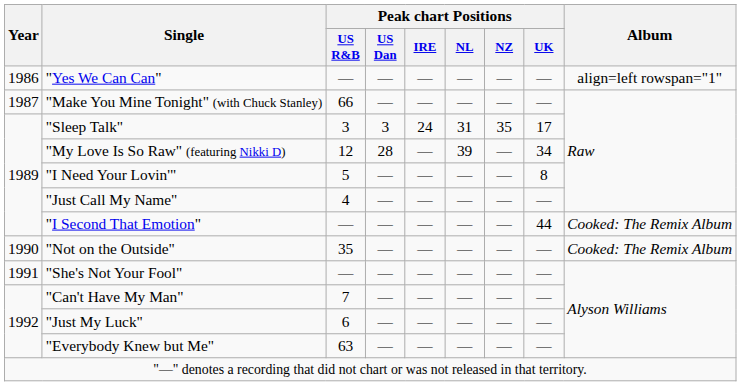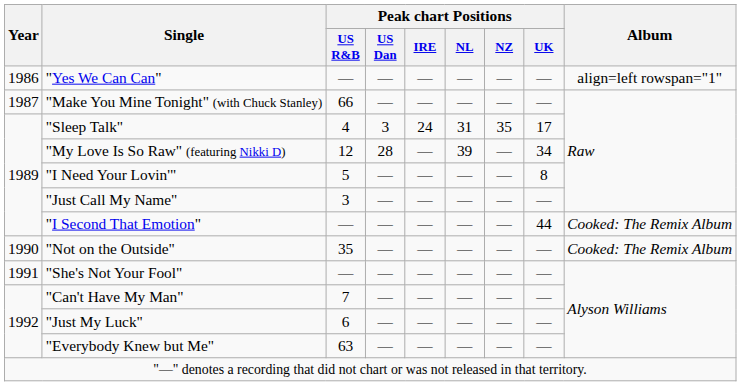(346, 126) 3 -> (346, 126) 4
(346, 199) 4 -> (346, 199) 3
